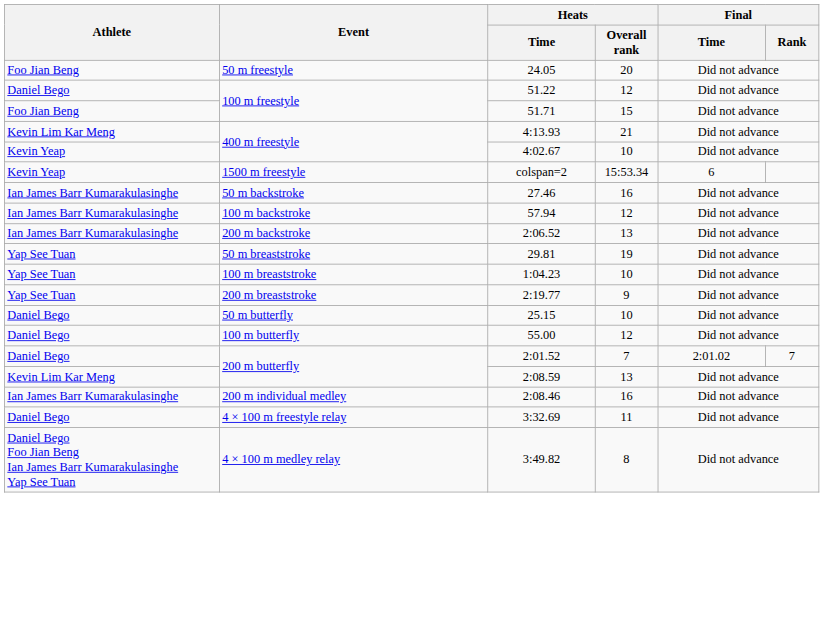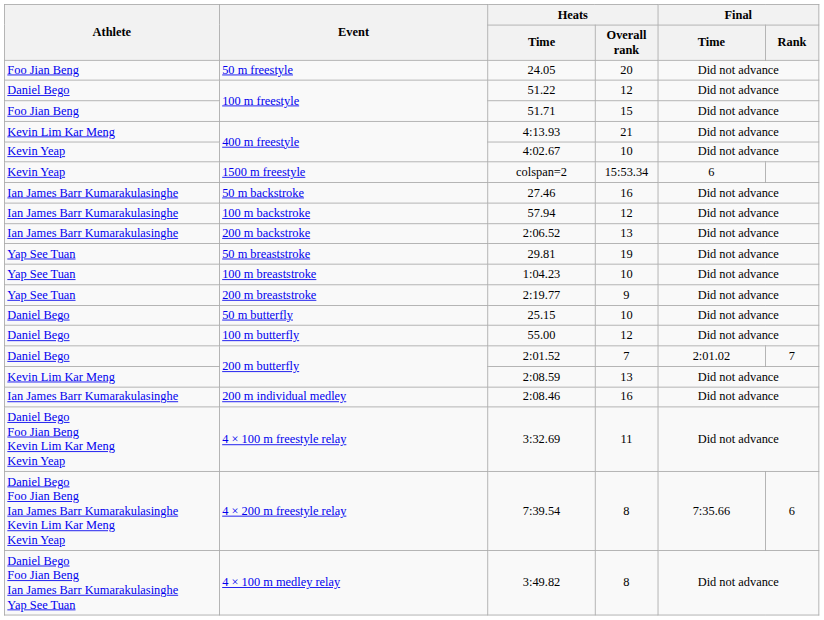(38, 417) Daniel Bego -> (61, 439) Daniel Bego Foo Jian Beng Kevin Lim Kar Meng Kevin Yeap
+ row: (542, 511)
